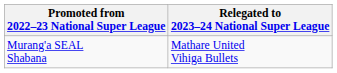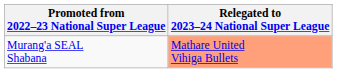(208, 51) no background -> (208, 51) lightsalmon background
